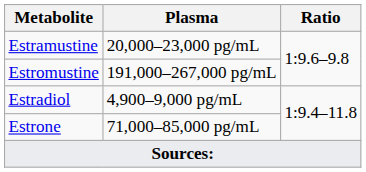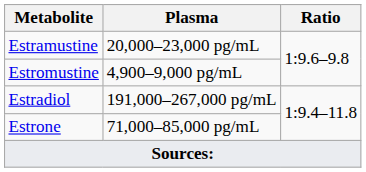(192, 72) 191,000–267,000 pg/mL -> (174, 72) 4,900–9,000 pg/mL
(174, 99) 4,900–9,000 pg/mL -> (192, 99) 191,000–267,000 pg/mL
